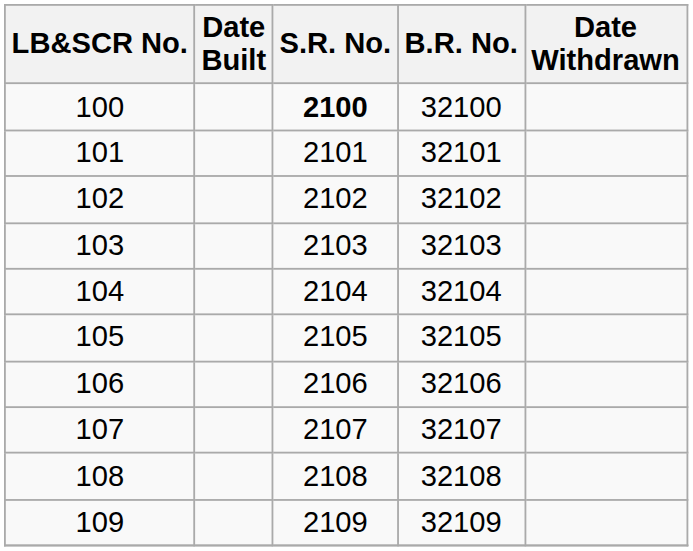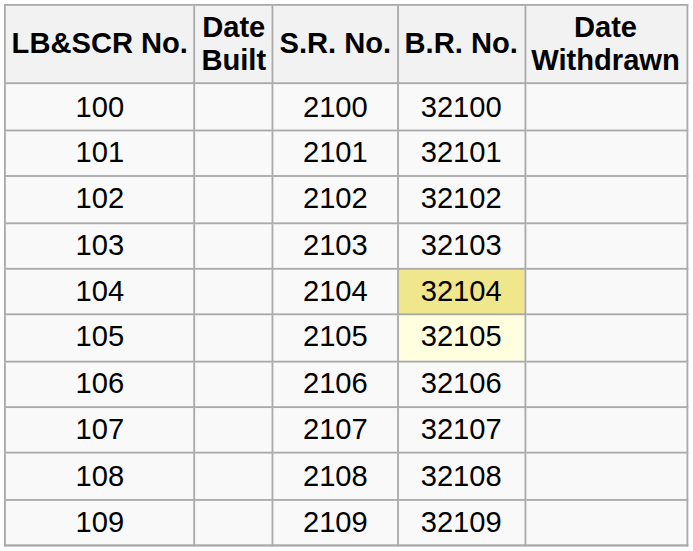(335, 106) bold -> (335, 106) normal
(461, 291) no background -> (461, 291) khaki background
(461, 337) no background -> (461, 337) lightyellow background
